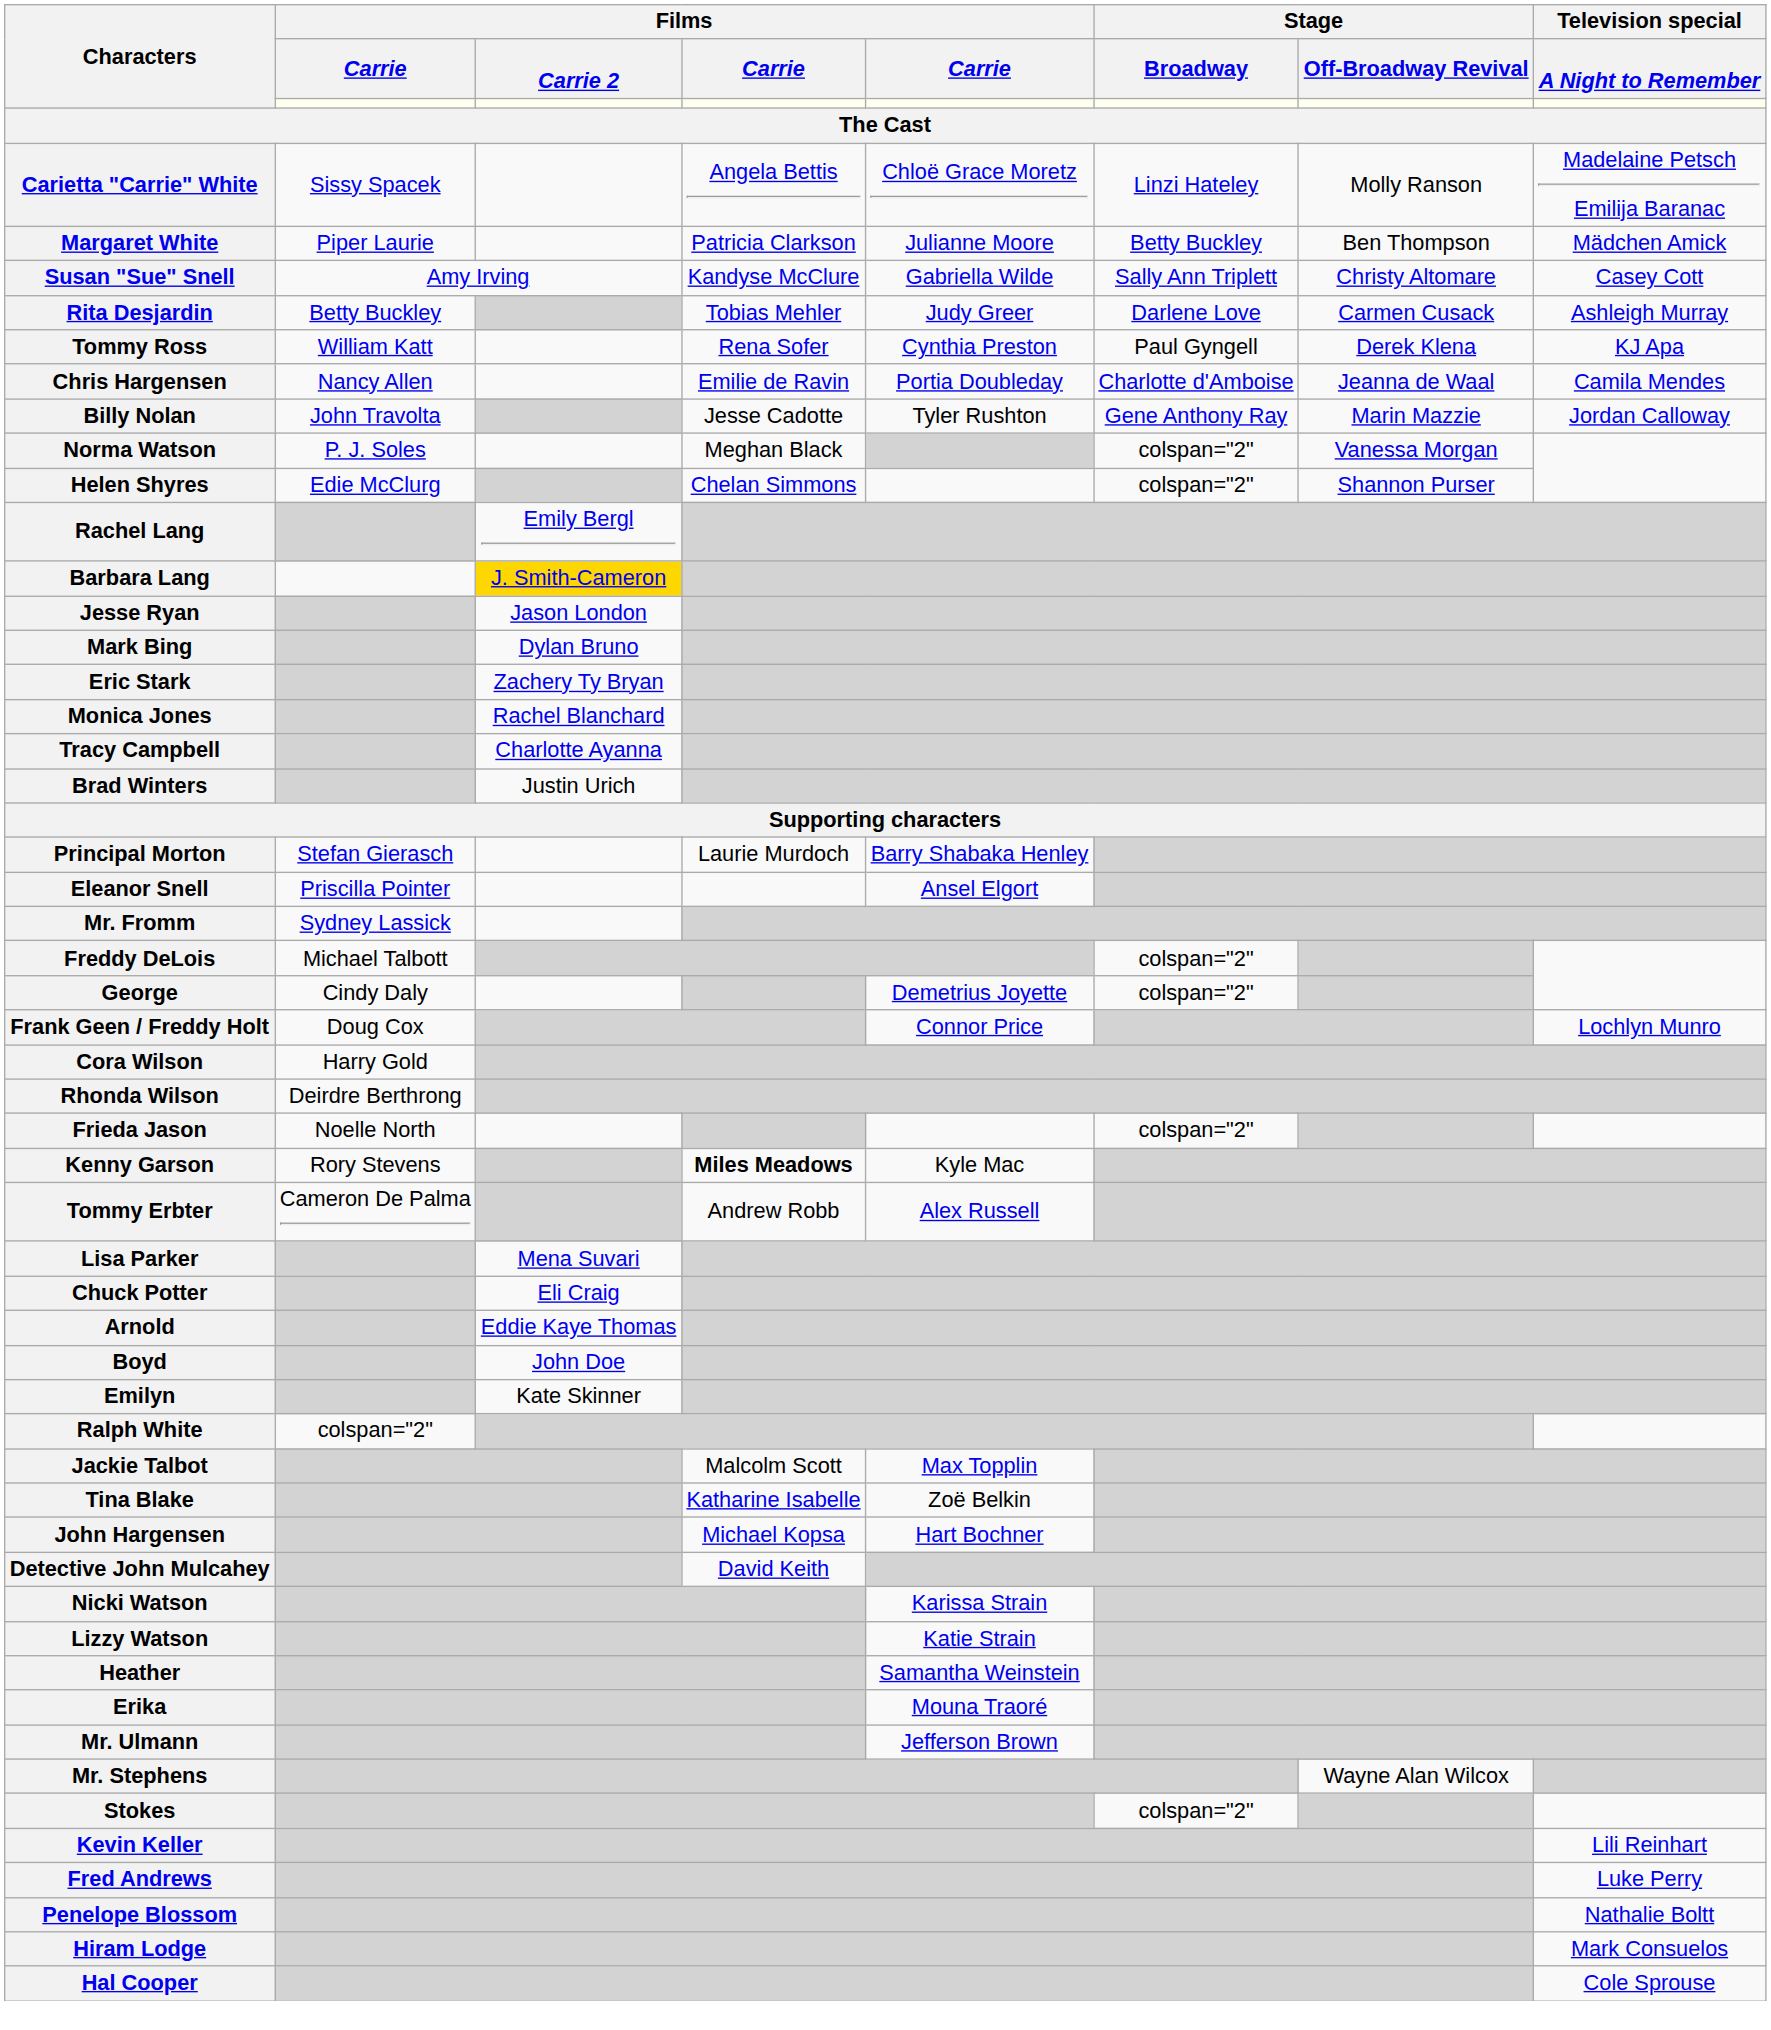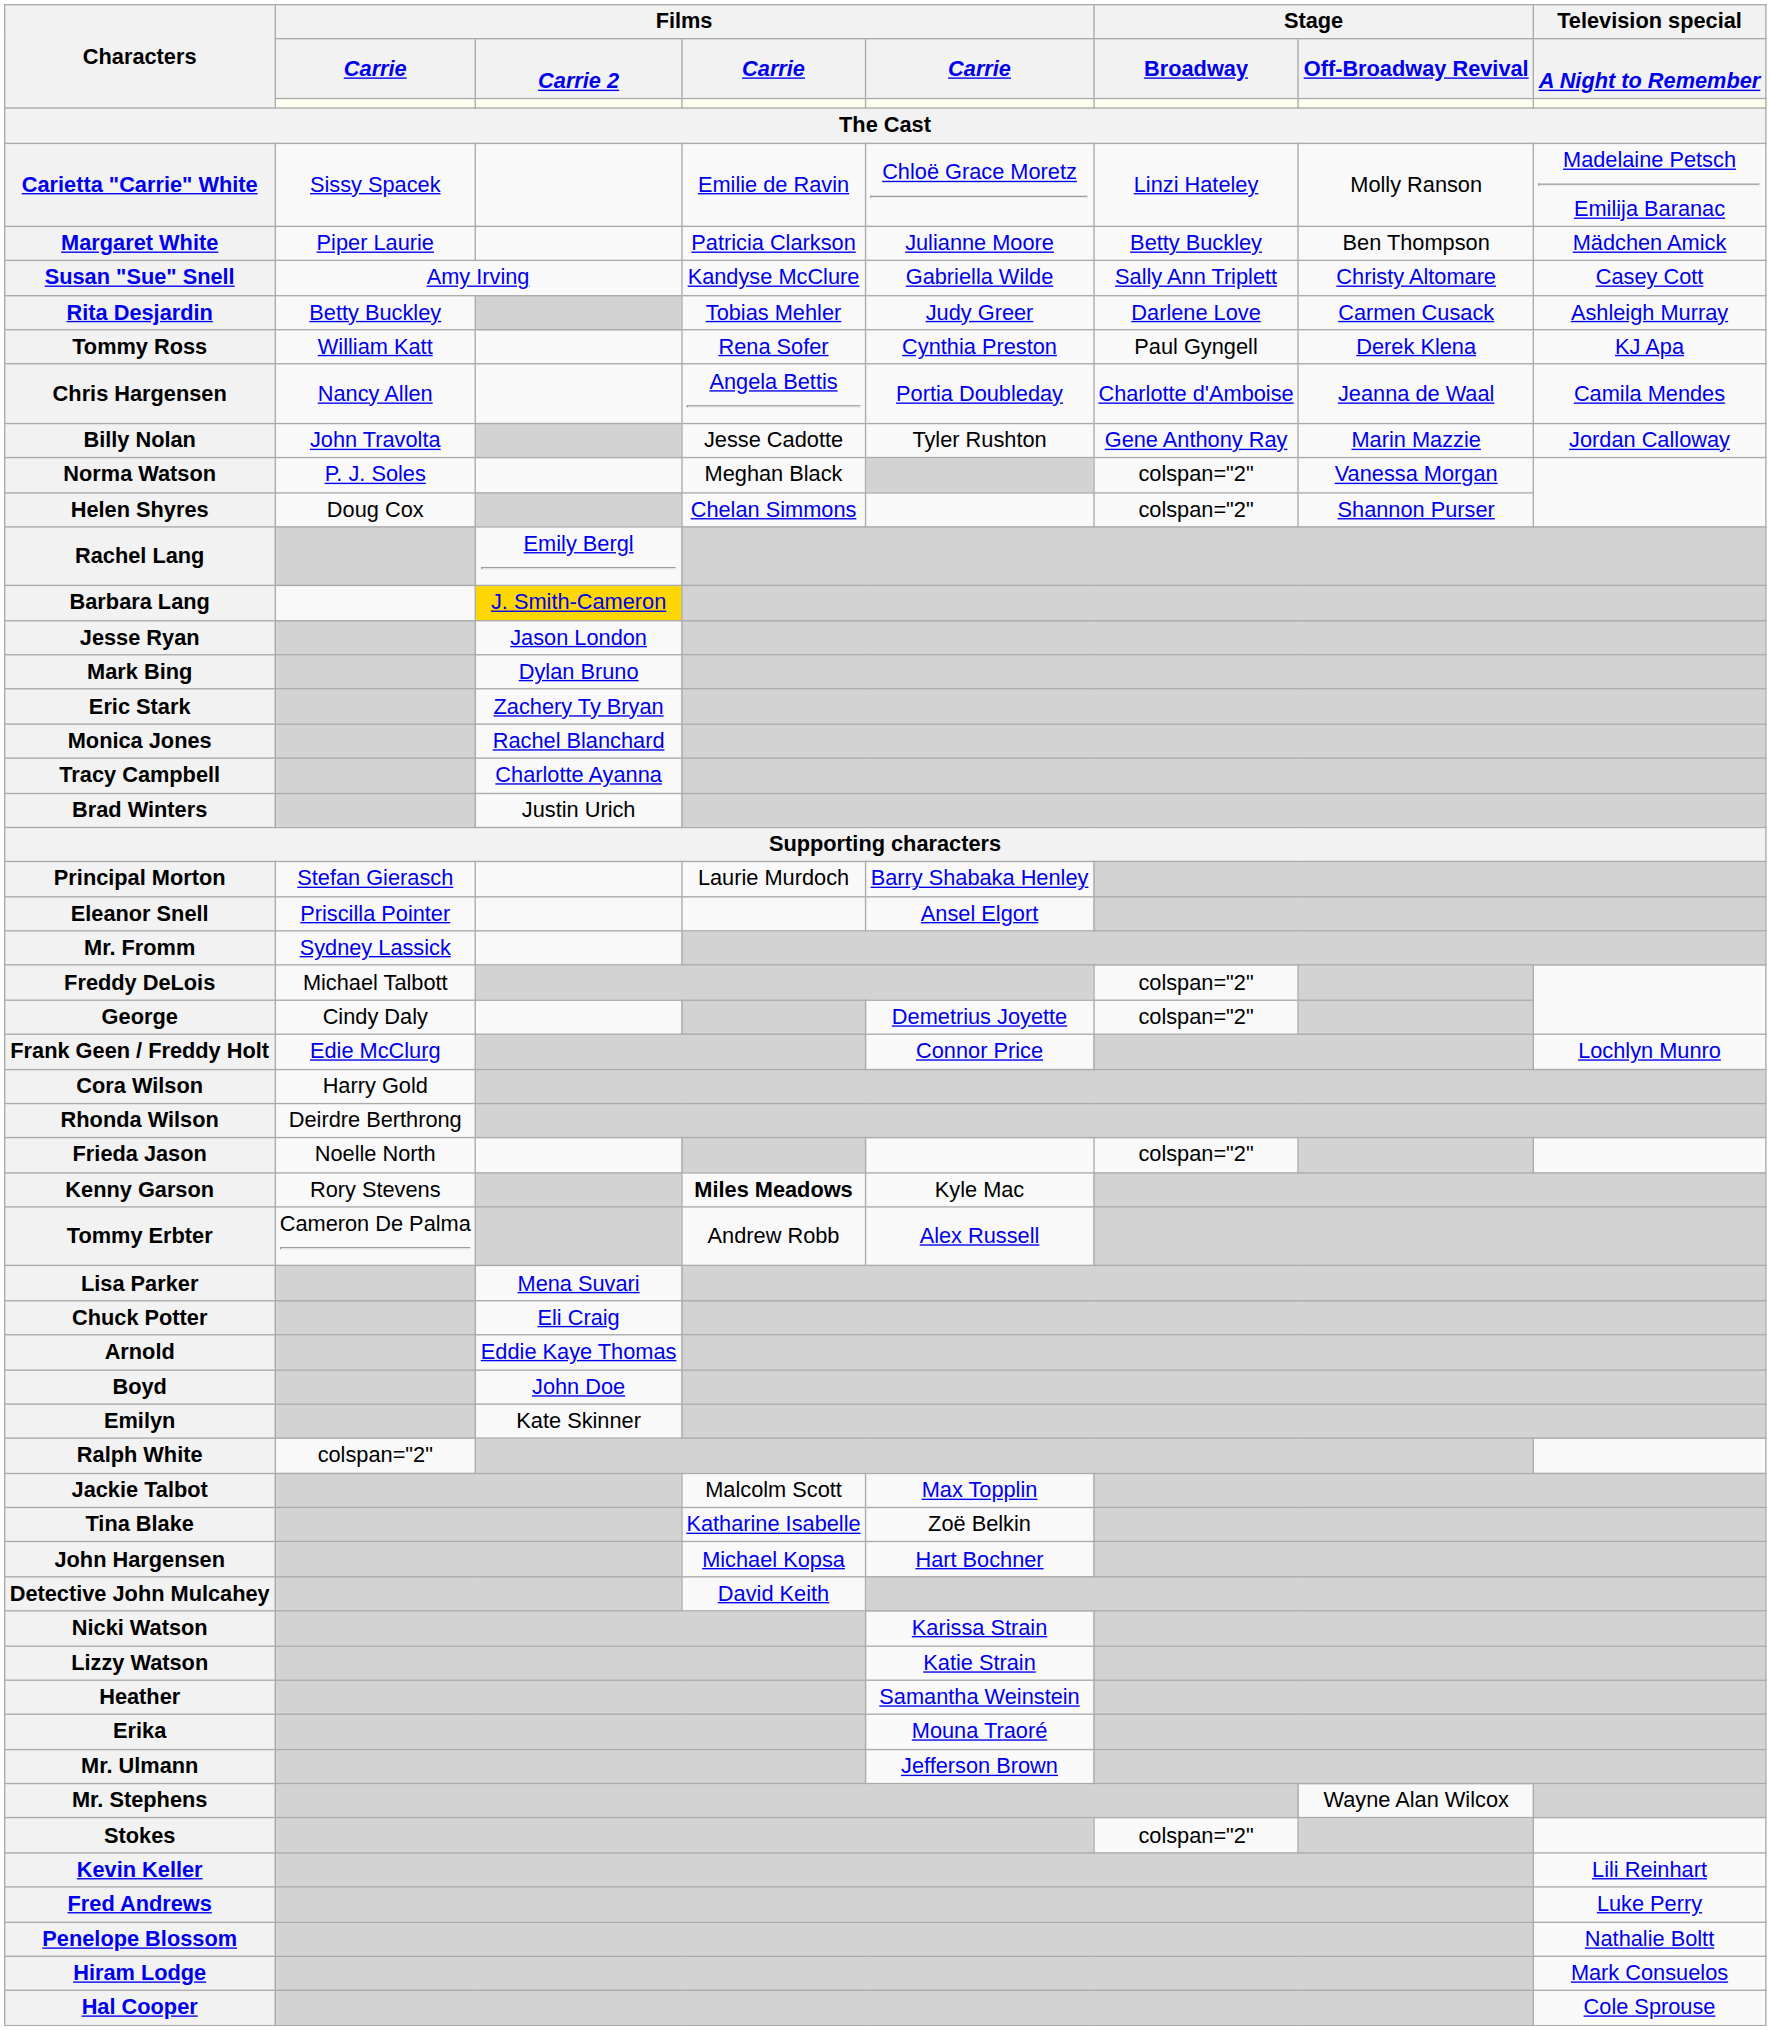(774, 179) Angela Bettis -> (774, 184) Emilie de Ravin
(774, 381) Emilie de Ravin -> (774, 388) Angela Bettis
(375, 484) Edie McClurg -> (375, 509) Doug Cox
(375, 1026) Doug Cox -> (375, 1051) Edie McClurg
